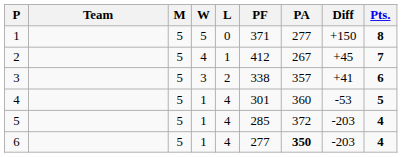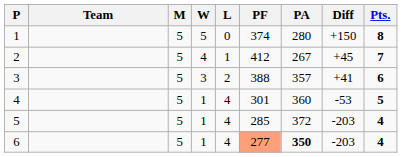(260, 36) 371 -> (260, 36) 374
(302, 36) 277 -> (302, 36) 280
(260, 78) 338 -> (260, 78) 388
(260, 142) no background -> (260, 142) lightsalmon background
